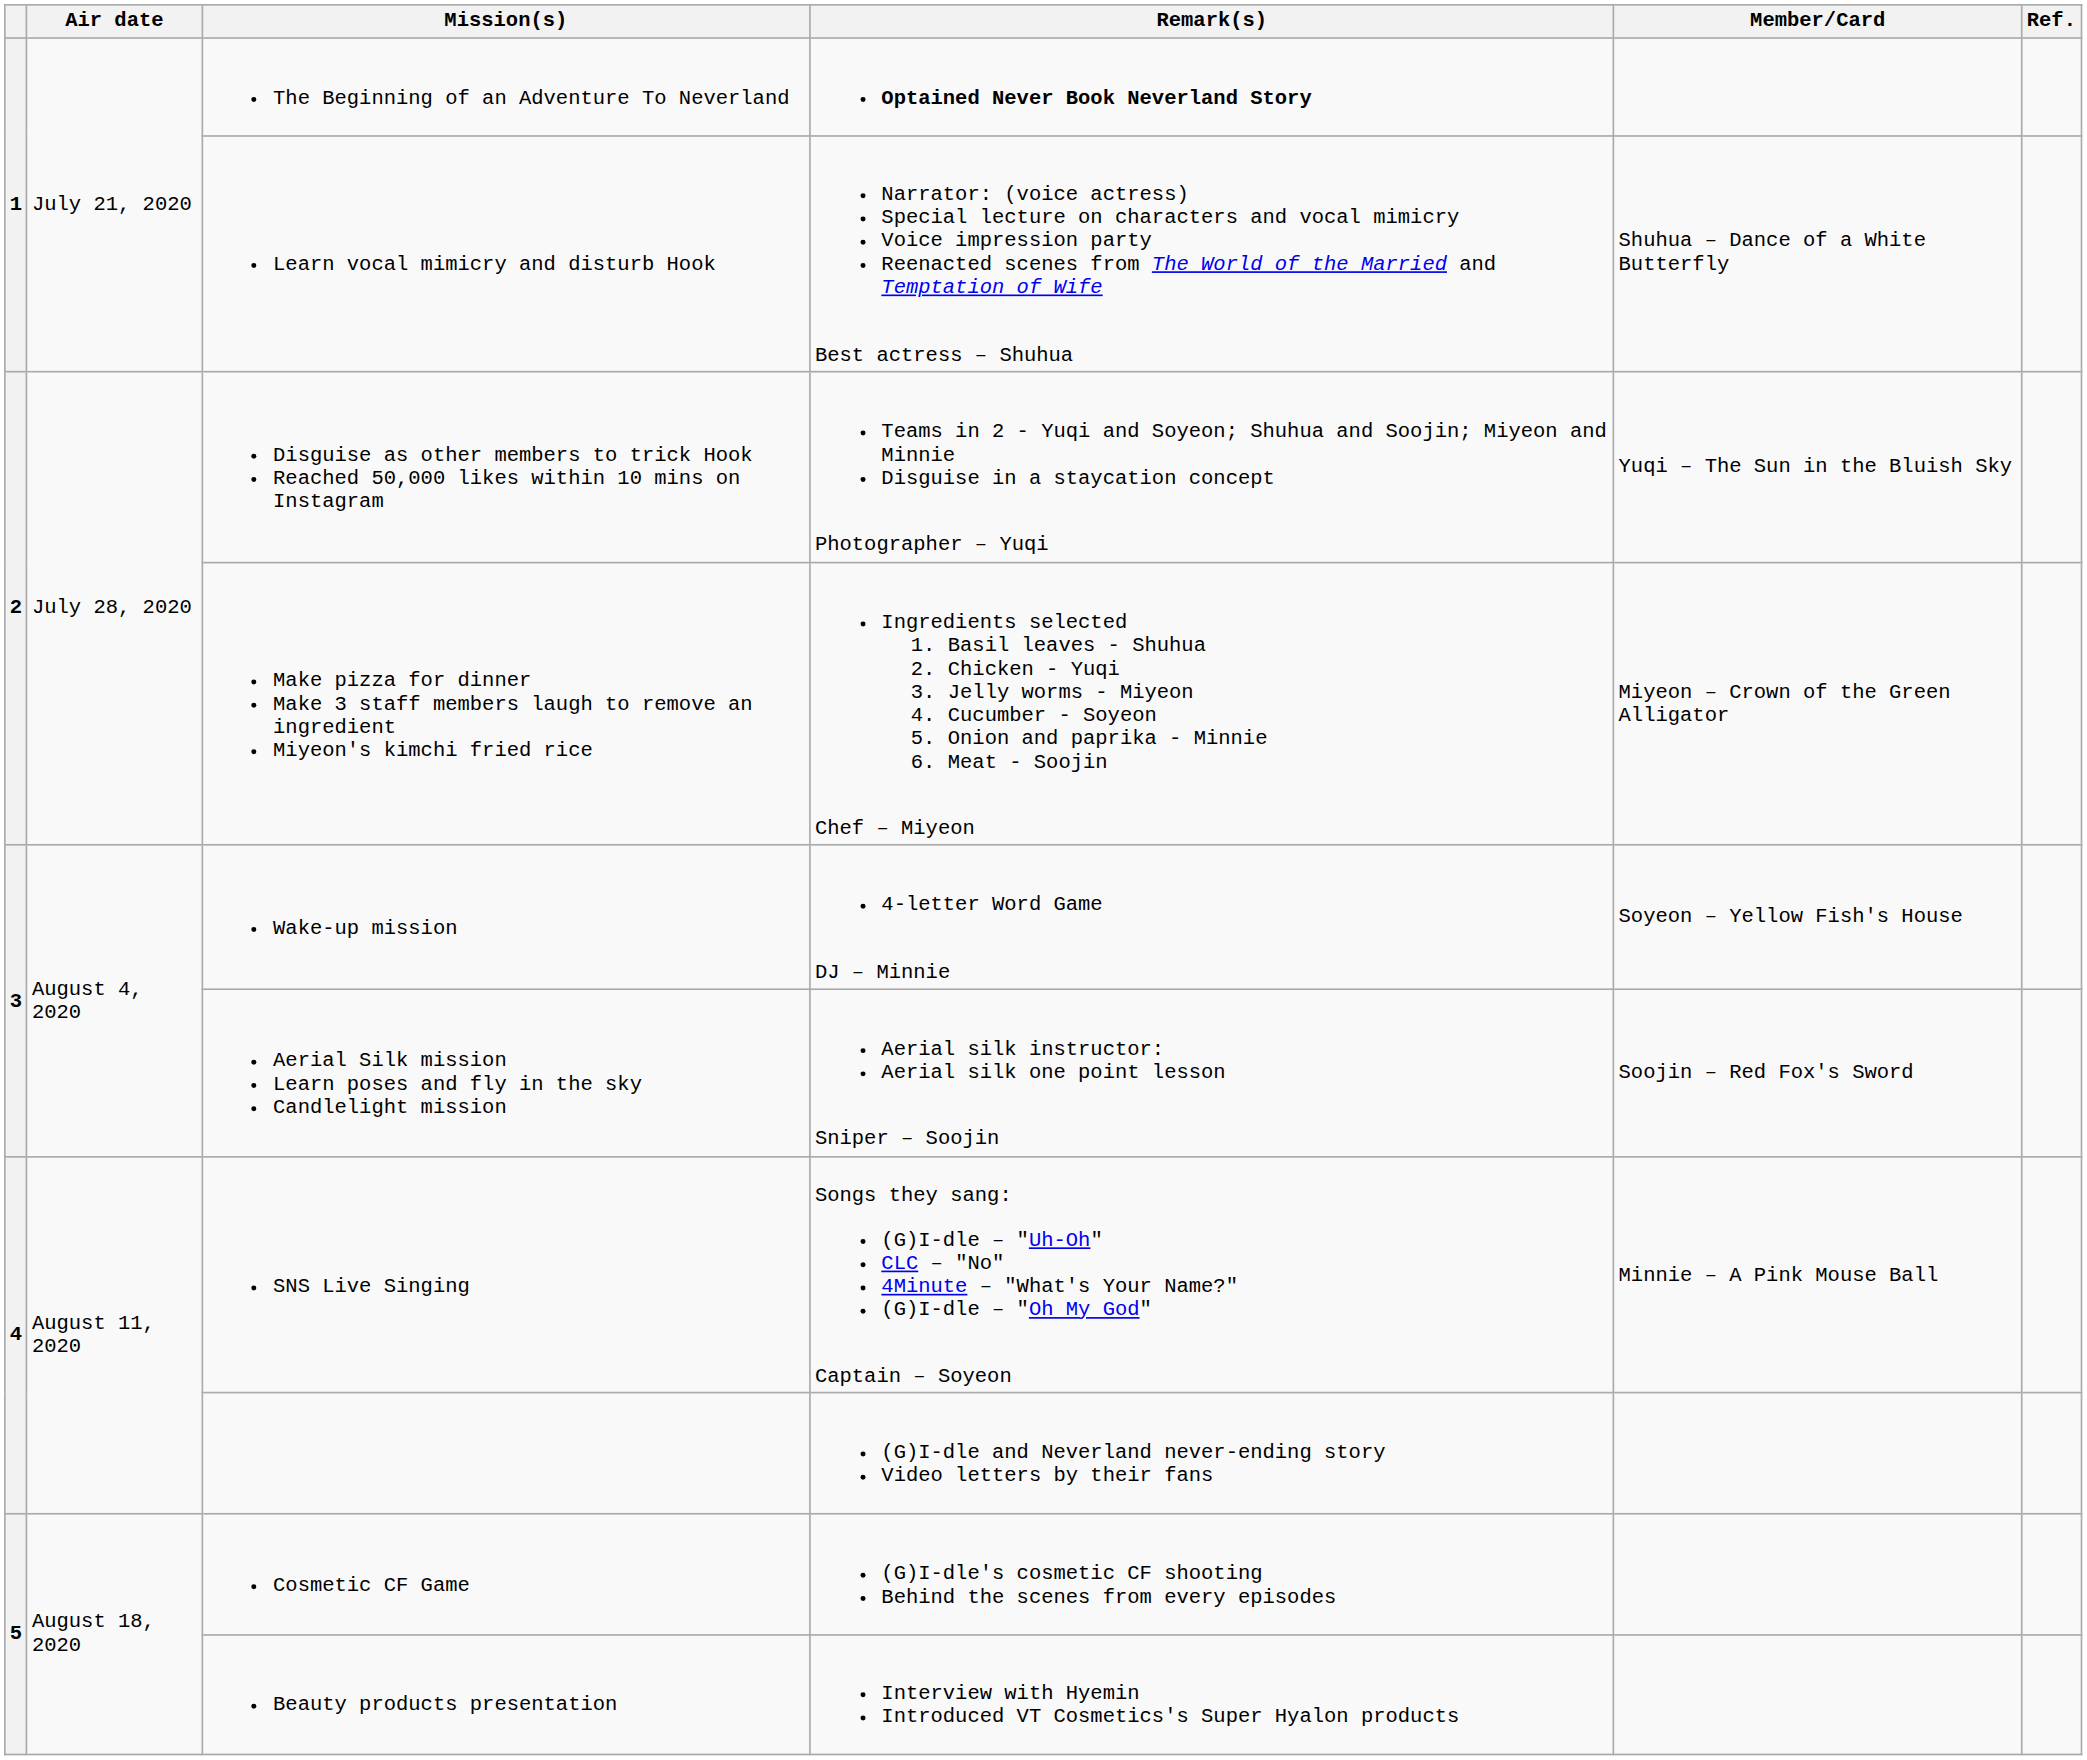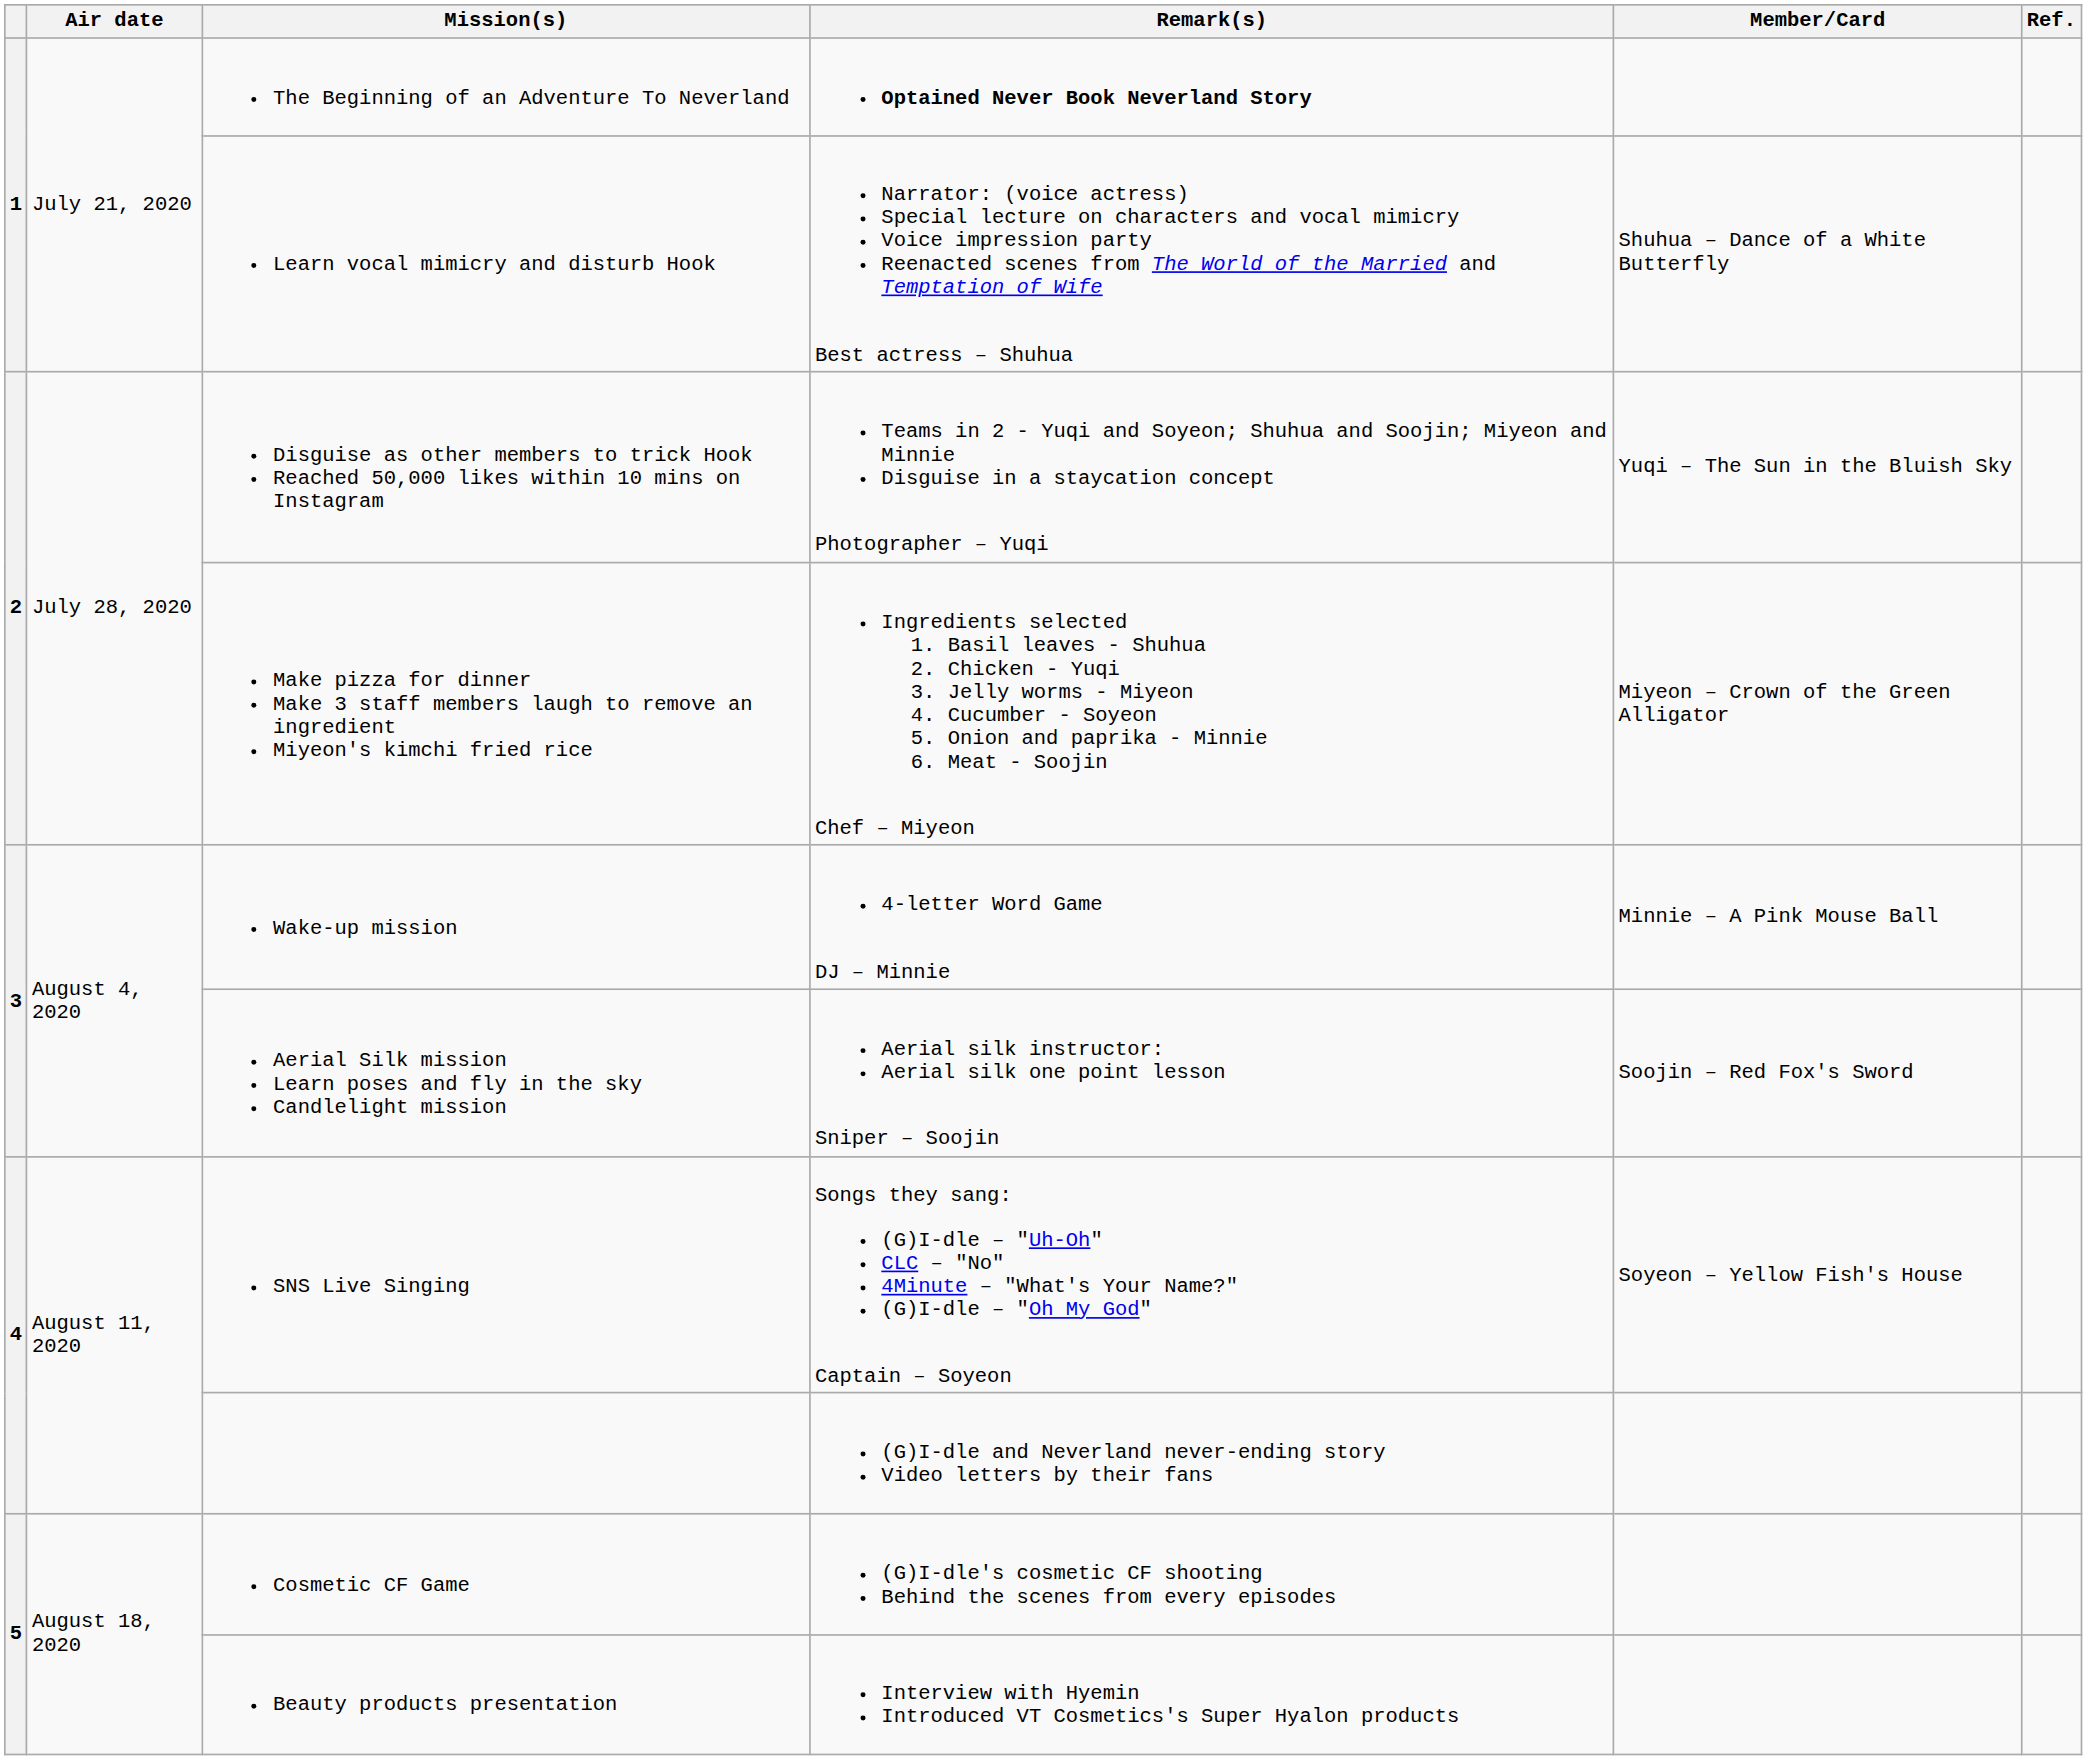(1791, 918) Soyeon – Yellow Fish's House -> (1778, 918) Minnie – A Pink Mouse Ball
(1778, 1275) Minnie – A Pink Mouse Ball -> (1791, 1275) Soyeon – Yellow Fish's House
